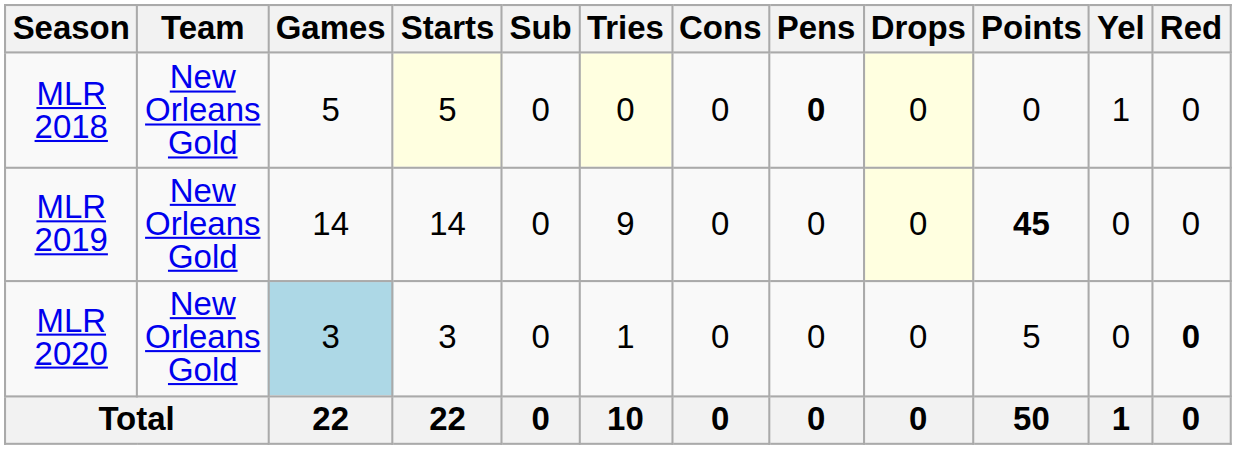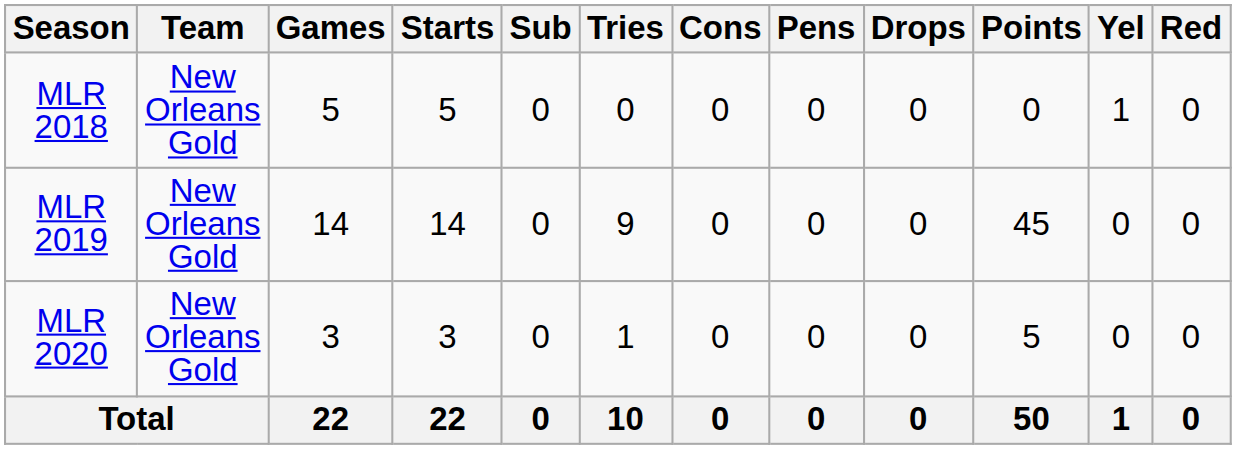(448, 109) lightyellow background -> (448, 109) no background
(625, 109) lightyellow background -> (625, 109) no background
(816, 109) bold -> (816, 109) normal
(918, 109) lightyellow background -> (918, 109) no background
(918, 223) lightyellow background -> (918, 223) no background
(1031, 223) bold -> (1031, 223) normal
(331, 337) lightblue background -> (331, 337) no background
(1191, 337) bold -> (1191, 337) normal
